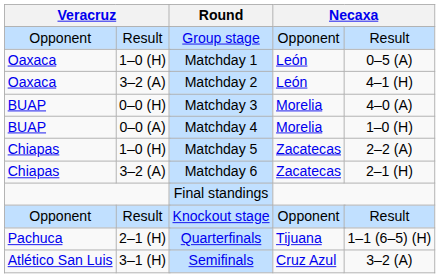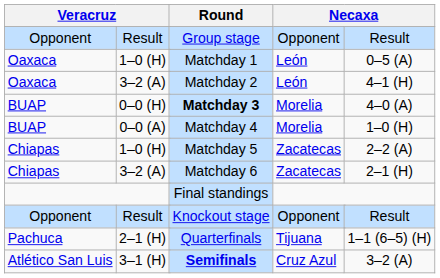(221, 104) normal -> (221, 104) bold
(221, 261) normal -> (221, 261) bold
